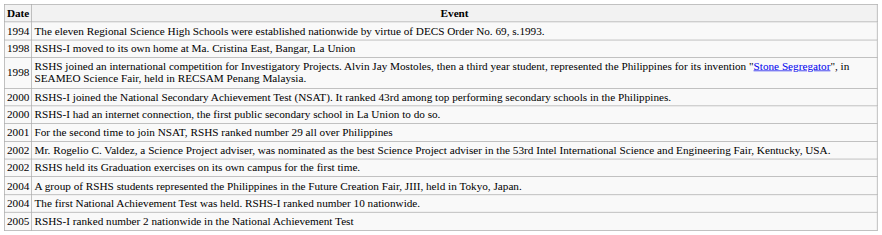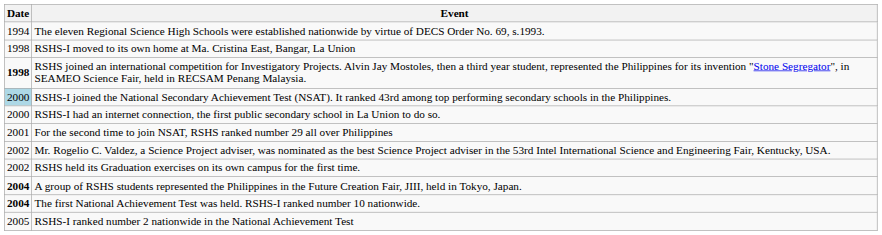(18, 72) normal -> (18, 72) bold
(18, 97) no background -> (18, 97) lightblue background
(18, 185) normal -> (18, 185) bold
(18, 203) normal -> (18, 203) bold
